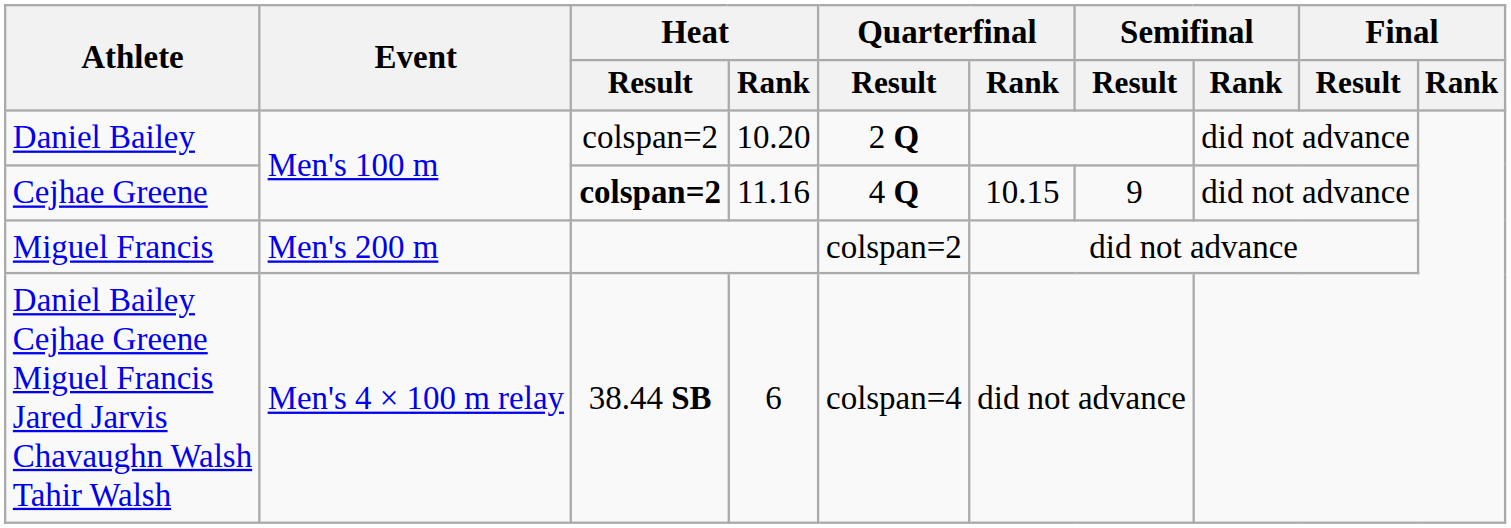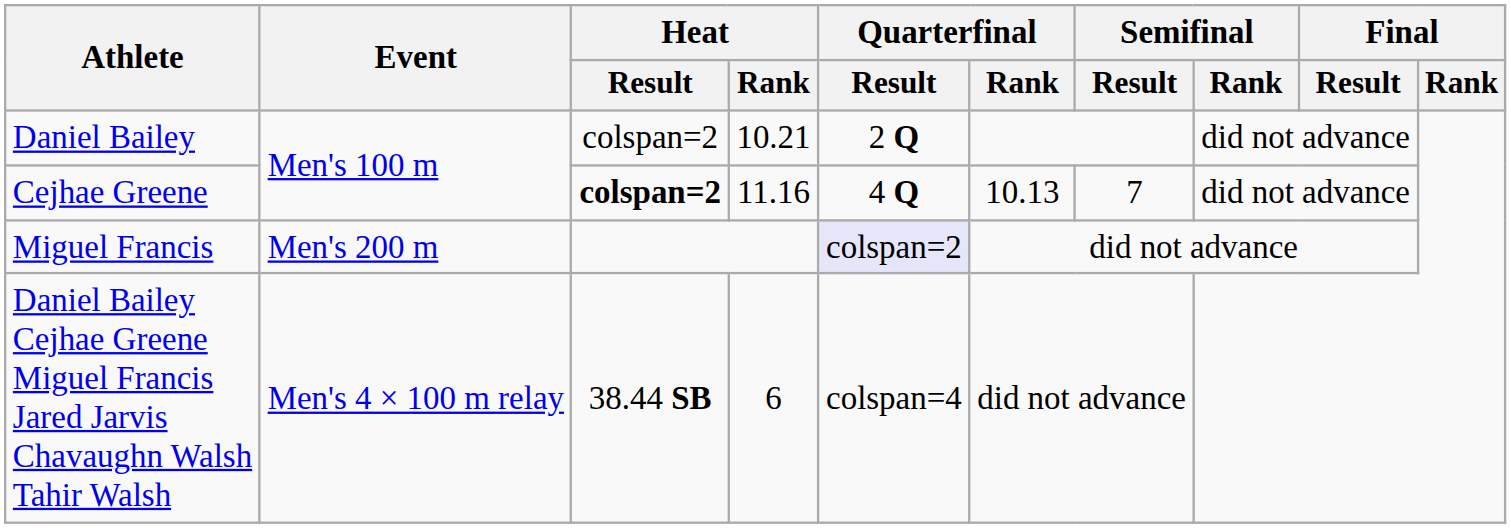(773, 137) 10.20 -> (773, 137) 10.21
(1022, 192) 10.15 -> (1022, 192) 10.13
(1135, 192) 9 -> (1135, 192) 7
(894, 246) no background -> (894, 246) lavender background
